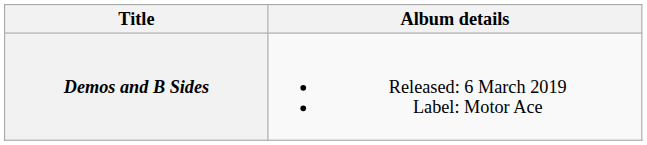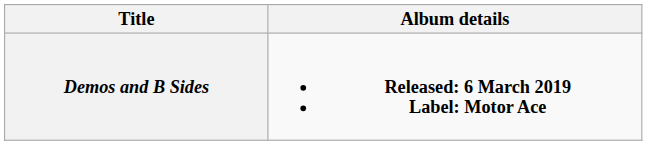(455, 97) normal -> (455, 97) bold
